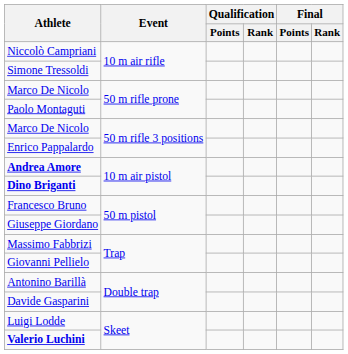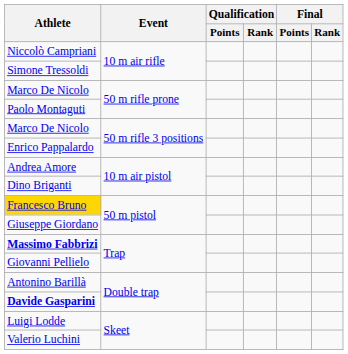(44, 167) bold -> (42, 167) normal
(41, 186) bold -> (39, 186) normal
(47, 205) no background -> (47, 205) gold background
(49, 244) normal -> (52, 244) bold
(48, 302) normal -> (51, 302) bold
(46, 340) bold -> (44, 340) normal
